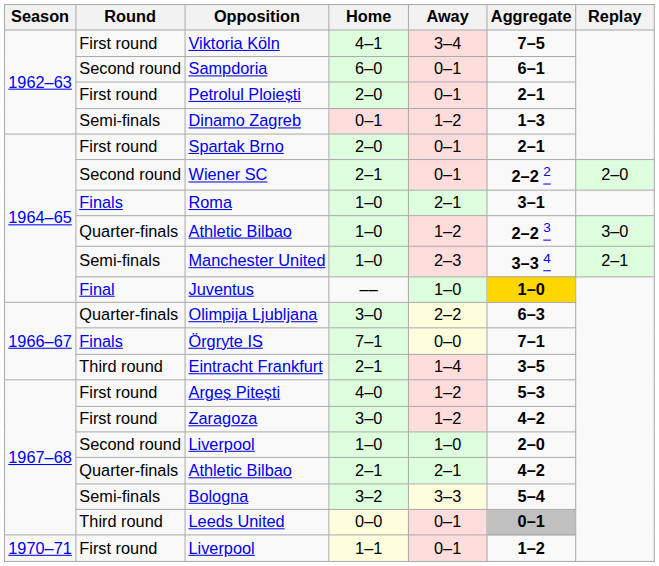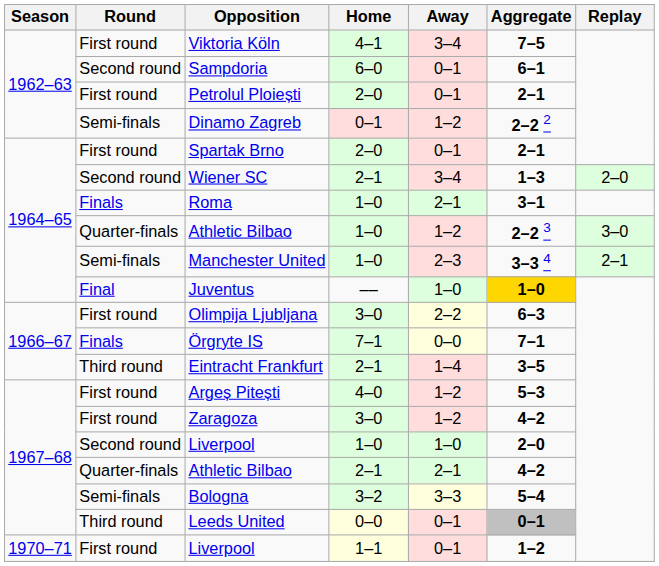(531, 120) 1–3 -> (531, 123) 2–2 2
(448, 174) 0–1 -> (448, 177) 3–4
(531, 174) 2–2 2 -> (531, 177) 1–3
(129, 315) Quarter-finals -> (118, 315) First round
